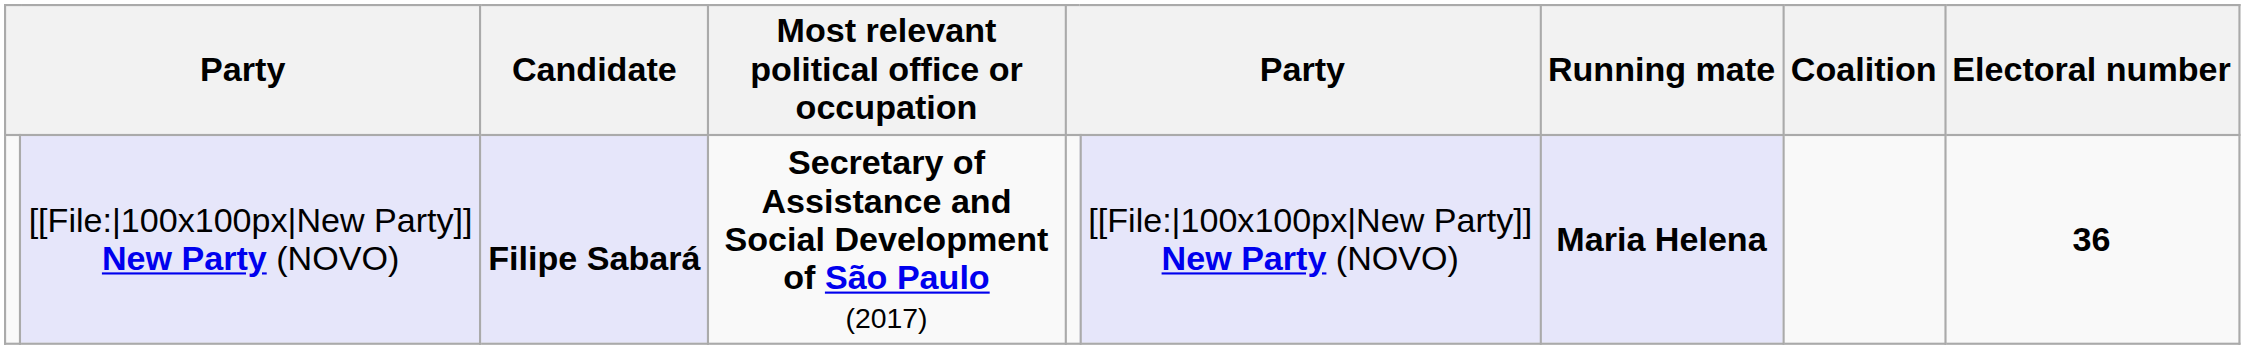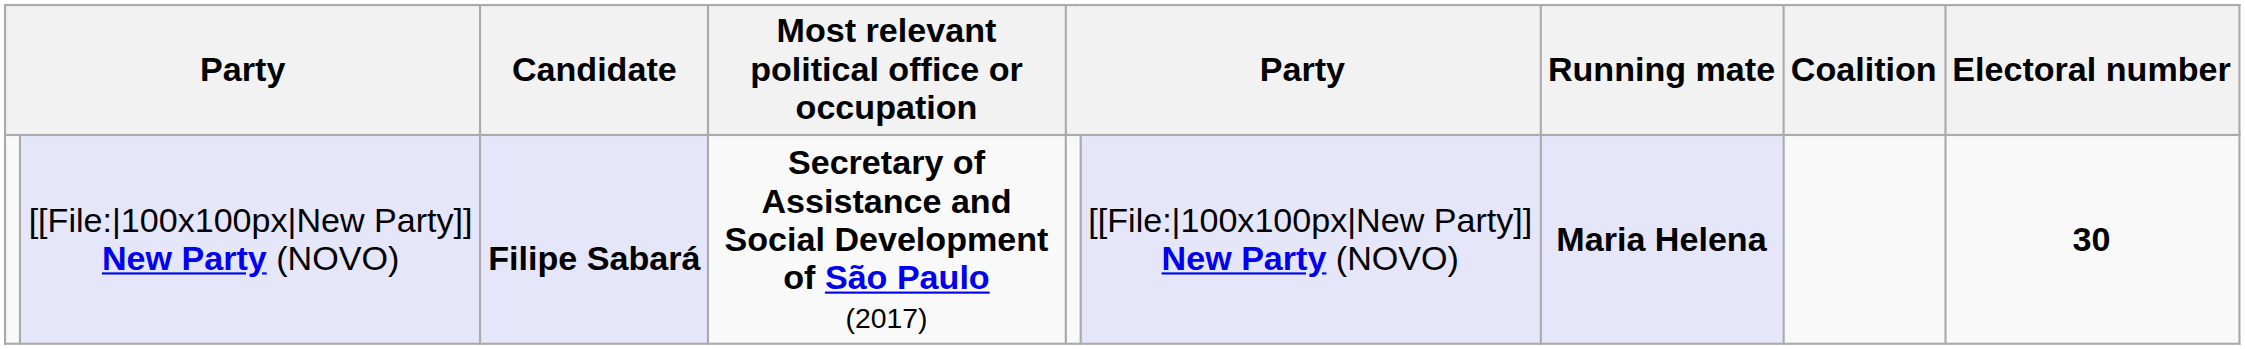(2092, 238) 36 -> (2092, 238) 30
